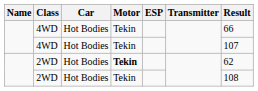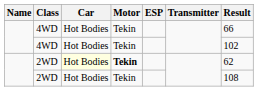(231, 45) 107 -> (231, 45) 102
(86, 61) no background -> (86, 61) lightyellow background
